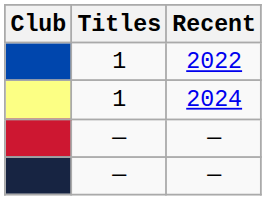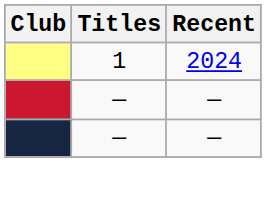- row: (119, 62)
